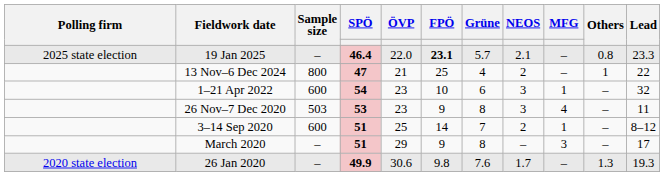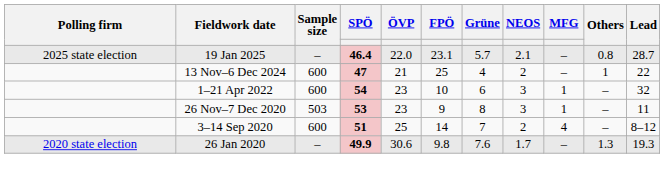(442, 55) bold -> (442, 55) normal
(643, 55) 23.3 -> (643, 55) 28.7
(317, 73) 800 -> (317, 73) 600
(564, 109) 4 -> (564, 109) 1
(564, 127) 1 -> (564, 127) 4
- row: (235, 145)
